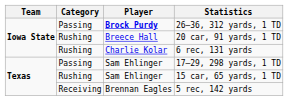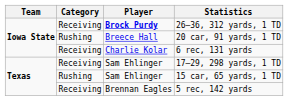(75, 25) Passing -> (80, 25) Receiving
(75, 50) Rushing -> (80, 50) Receiving
(75, 63) Passing -> (80, 63) Receiving
